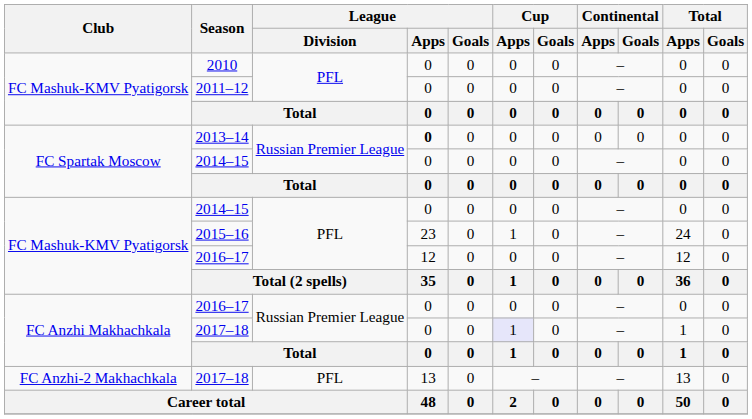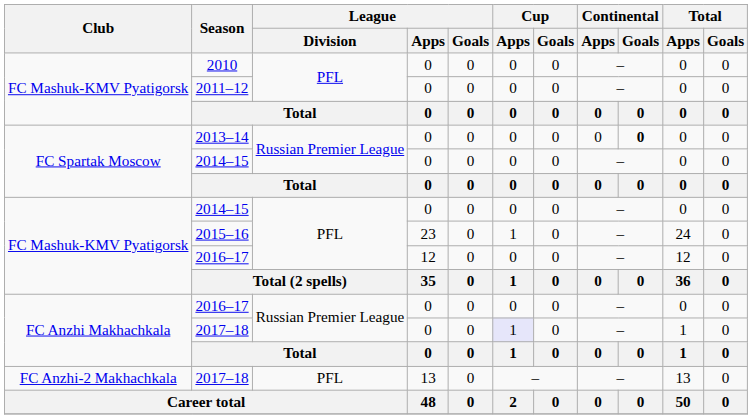(428, 137) bold -> (428, 137) normal
(641, 137) normal -> (641, 137) bold
